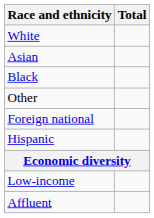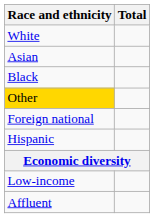(22, 98) no background -> (22, 98) gold background
